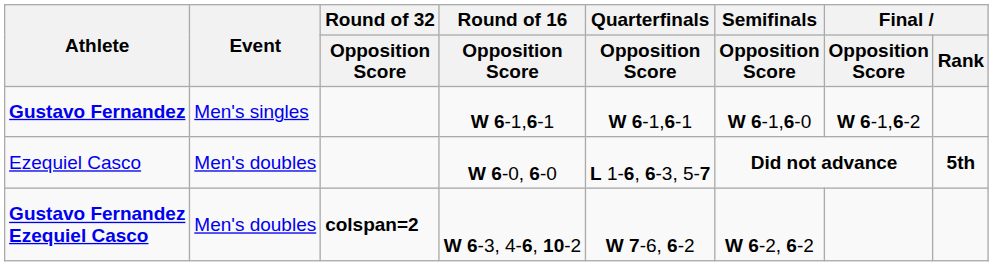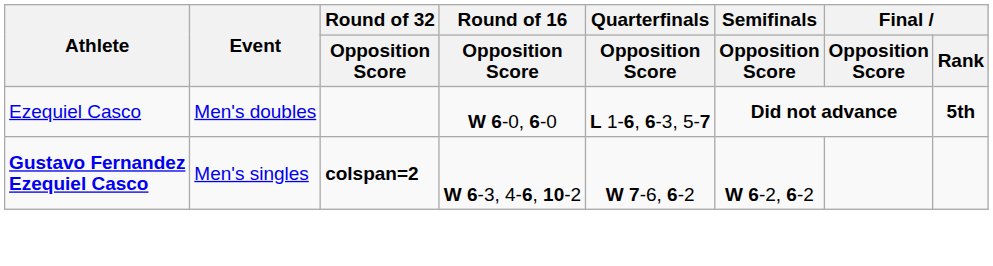- row: (97, 112)
(255, 225) Men's doubles -> (252, 174) Men's singles
